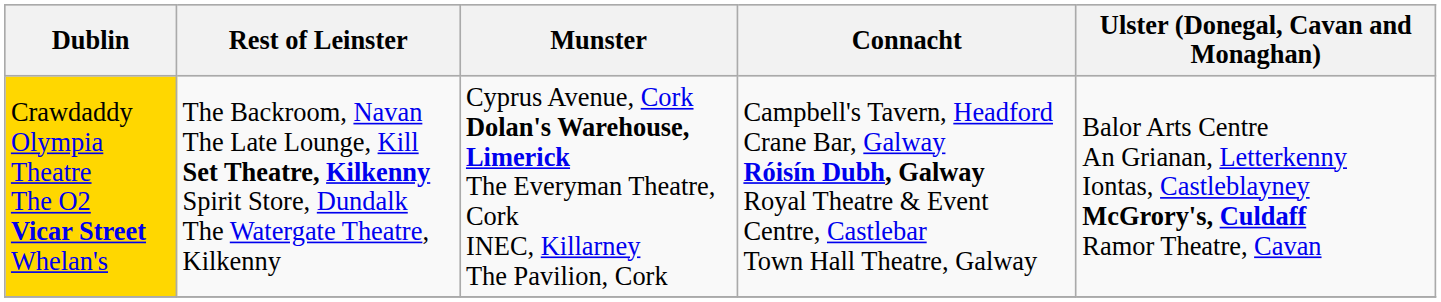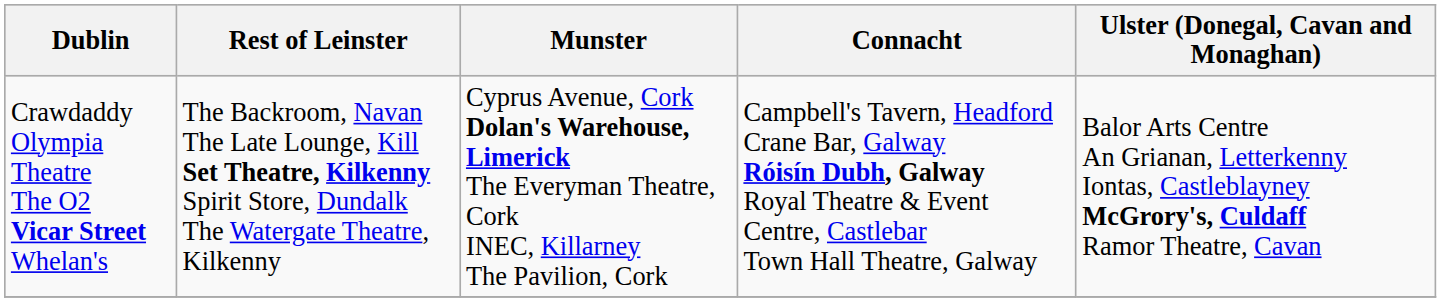(78, 186) gold background -> (78, 186) no background
